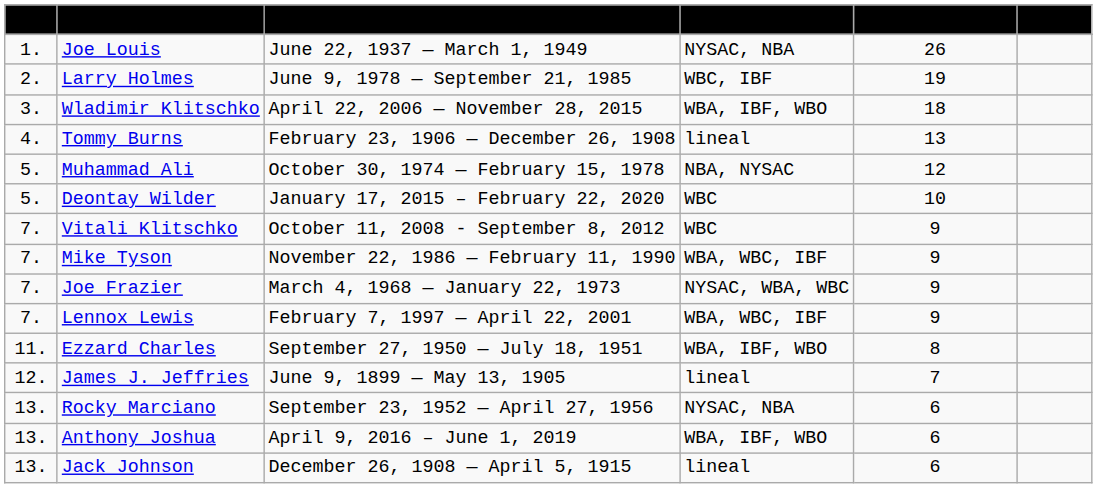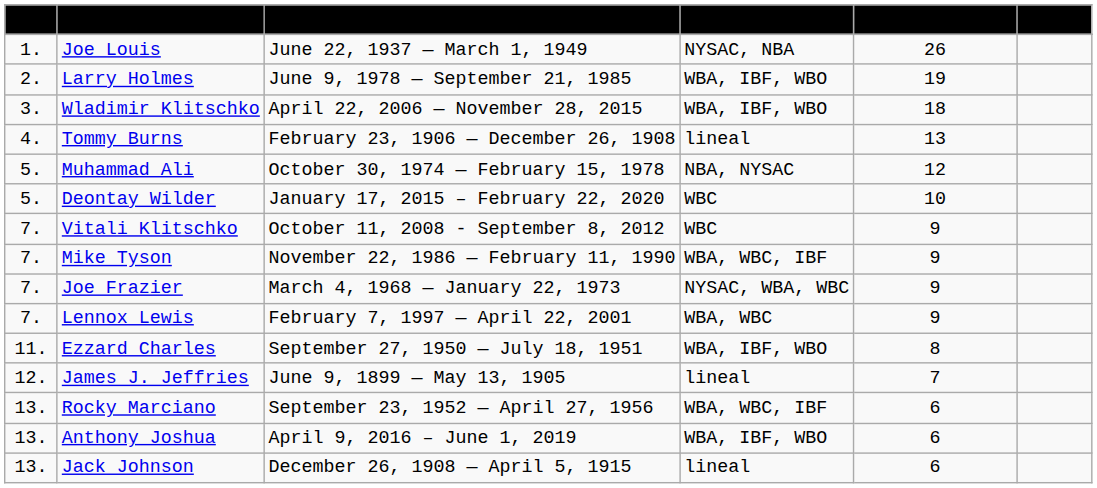(728, 79) WBC, IBF -> (756, 79) WBA, IBF, WBO
(756, 318) WBA, WBC, IBF -> (728, 318) WBA, WBC
(739, 408) NYSAC, NBA -> (756, 408) WBA, WBC, IBF
